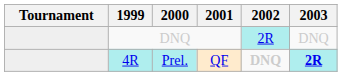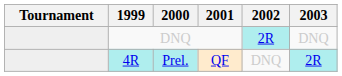(266, 60) bold -> (266, 60) normal
(314, 60) bold -> (313, 60) normal
